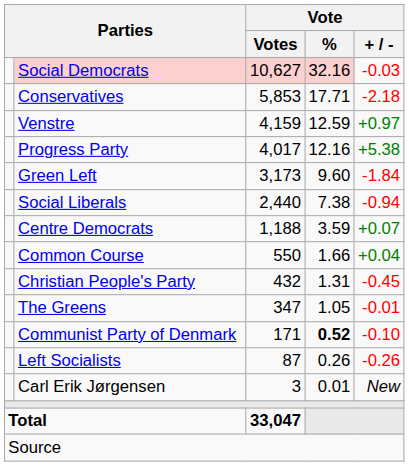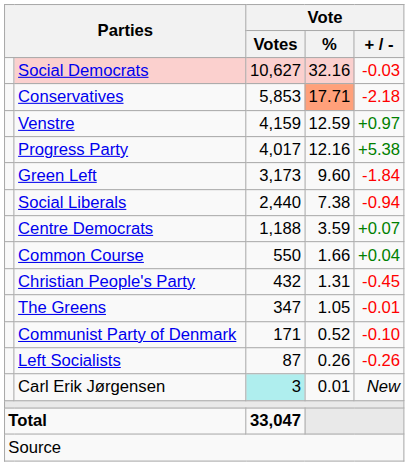(329, 96) no background -> (329, 96) lightsalmon background
(334, 334) bold -> (334, 334) normal
(296, 387) no background -> (296, 387) paleturquoise background
